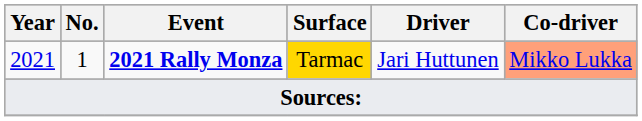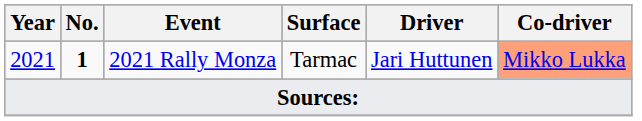(82, 59) normal -> (82, 59) bold
(196, 59) bold -> (193, 59) normal
(330, 59) gold background -> (324, 59) no background
